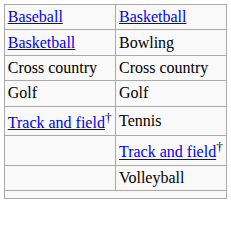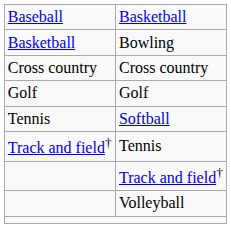+ row: (144, 118)
